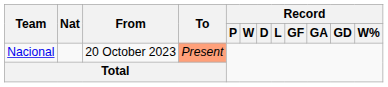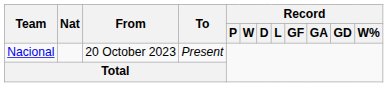(202, 52) lightsalmon background -> (202, 52) no background
